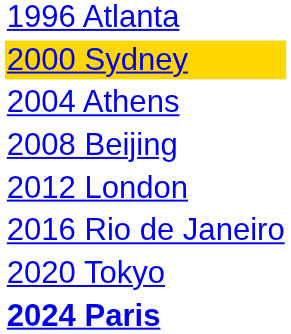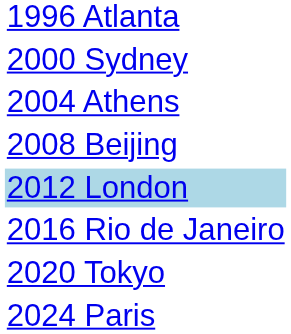(97, 59) gold background -> (97, 59) no background
(97, 187) no background -> (97, 187) lightblue background
(84, 315) bold -> (81, 315) normal
